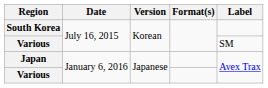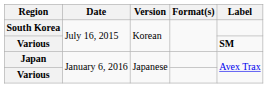(226, 43) normal -> (227, 43) bold
